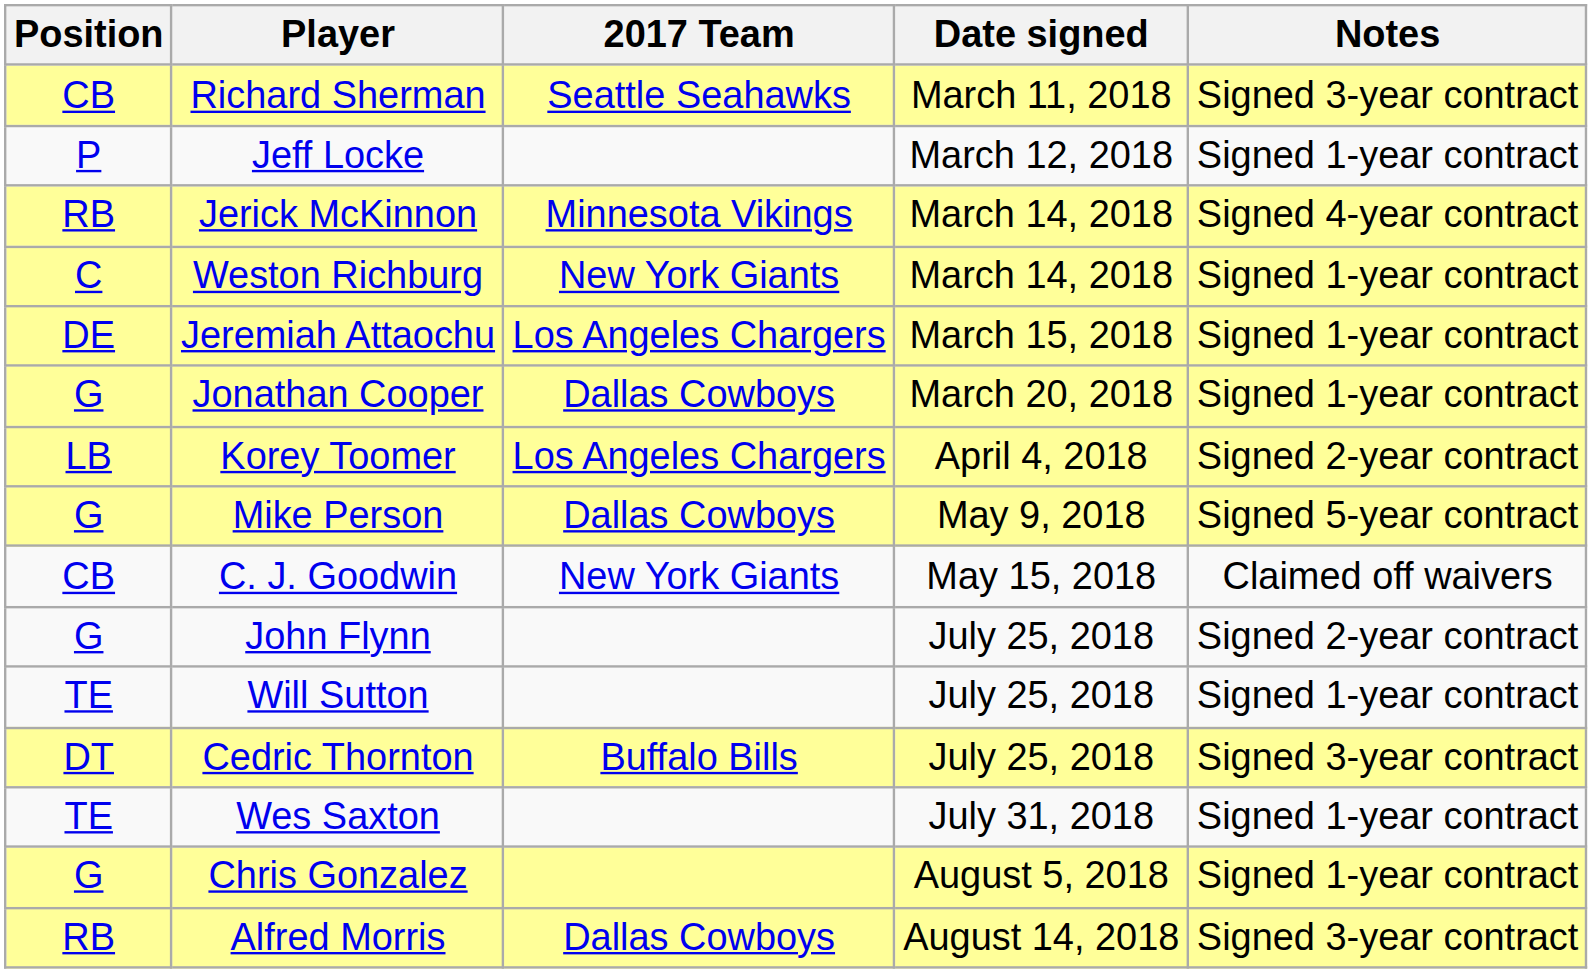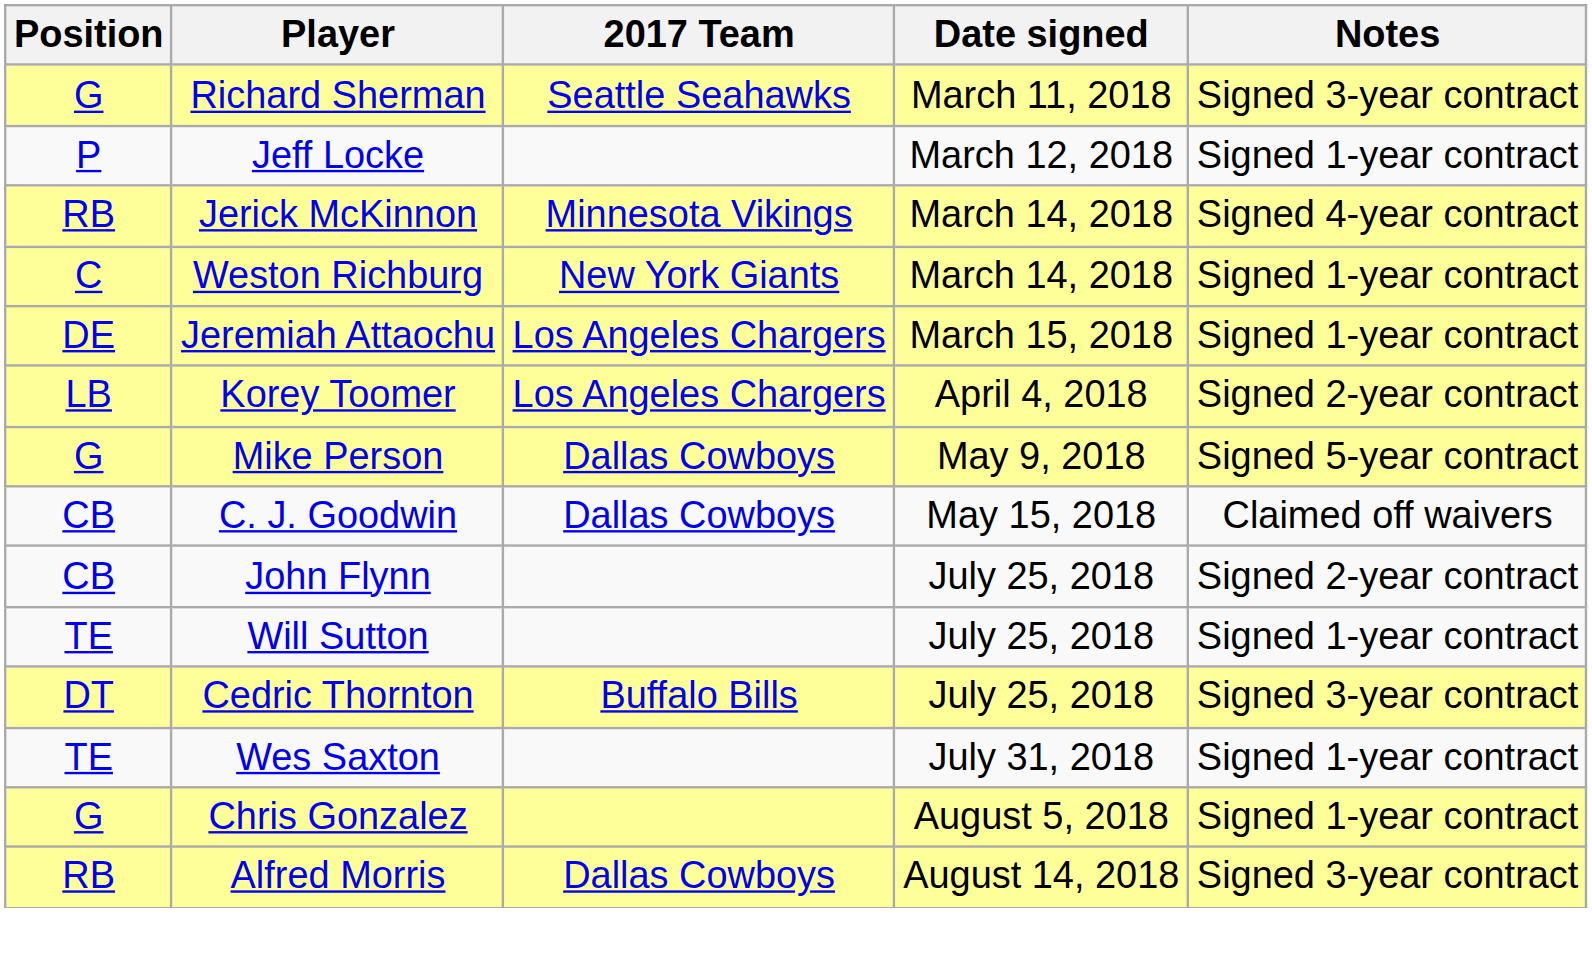(89, 94) CB -> (89, 94) G
- row: (338, 395)
(699, 575) New York Giants -> (699, 515) Dallas Cowboys
(89, 635) G -> (89, 575) CB
